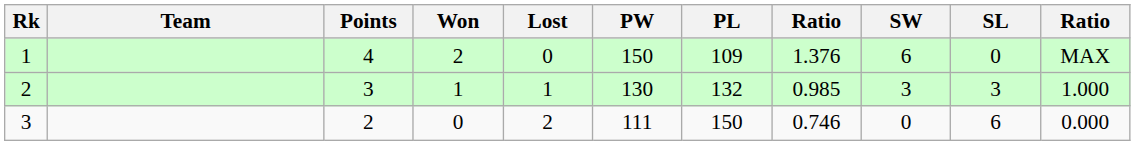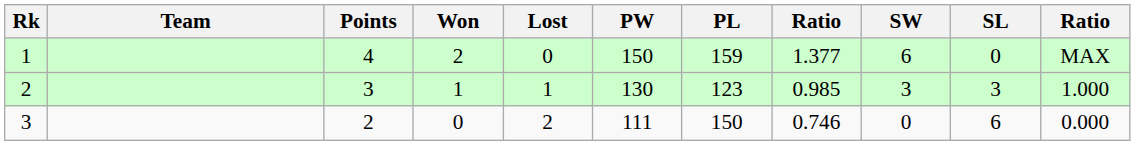(727, 55) 109 -> (727, 55) 159
(816, 55) 1.376 -> (816, 55) 1.377
(727, 88) 132 -> (727, 88) 123
